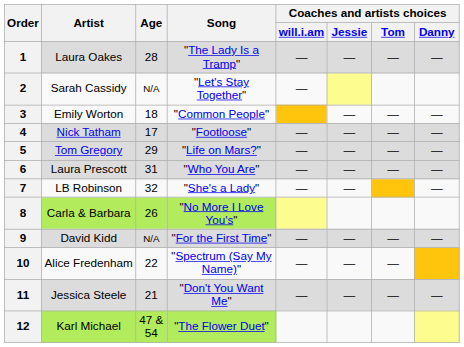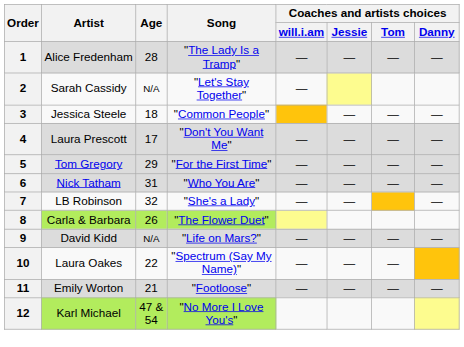(89, 57) Laura Oakes -> (89, 57) Alice Fredenham
(89, 114) Emily Worton -> (89, 114) Jessica Steele
(89, 132) Nick Tatham -> (89, 139) Laura Prescott
(221, 132) "Footloose" -> (221, 139) "Don't You Want Me"
(221, 151) "Life on Mars?" -> (221, 164) "For the First Time"
(89, 169) Laura Prescott -> (89, 182) Nick Tatham
(221, 213) "No More I Love You's" -> (221, 219) "The Flower Duet"
(221, 238) "For the First Time" -> (221, 238) "Life on Mars?"
(89, 263) Alice Fredenham -> (89, 263) Laura Oakes
(89, 295) Jessica Steele -> (89, 288) Emily Worton
(221, 295) "Don't You Want Me" -> (221, 288) "Footloose"
(221, 326) "The Flower Duet" -> (221, 313) "No More I Love You's"
